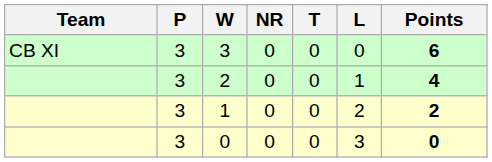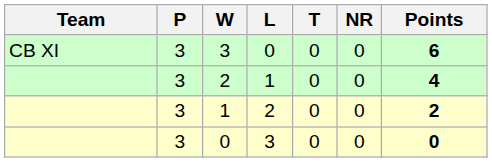columns swapped: (359, 19) <-> (270, 19)
